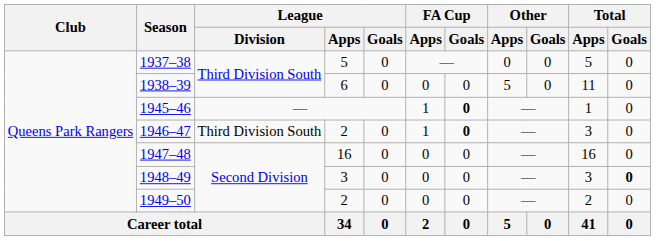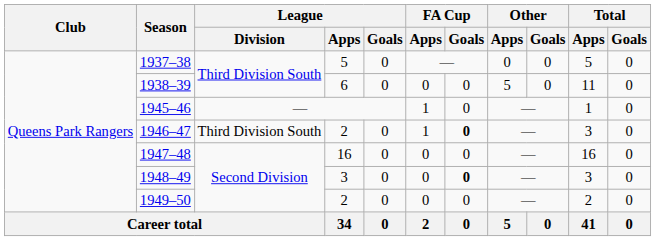(466, 108) bold -> (466, 108) normal
(466, 177) normal -> (466, 177) bold
(629, 177) bold -> (629, 177) normal
